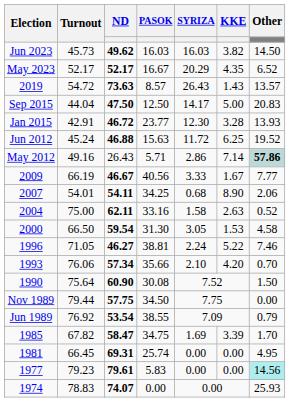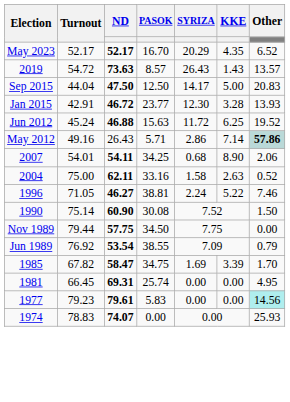- row: (31, 51)
(156, 69) 16.67 -> (156, 51) 16.70
- row: (31, 175)
- row: (31, 228)
- row: (31, 264)
(81, 282) 75.64 -> (81, 211) 75.14
